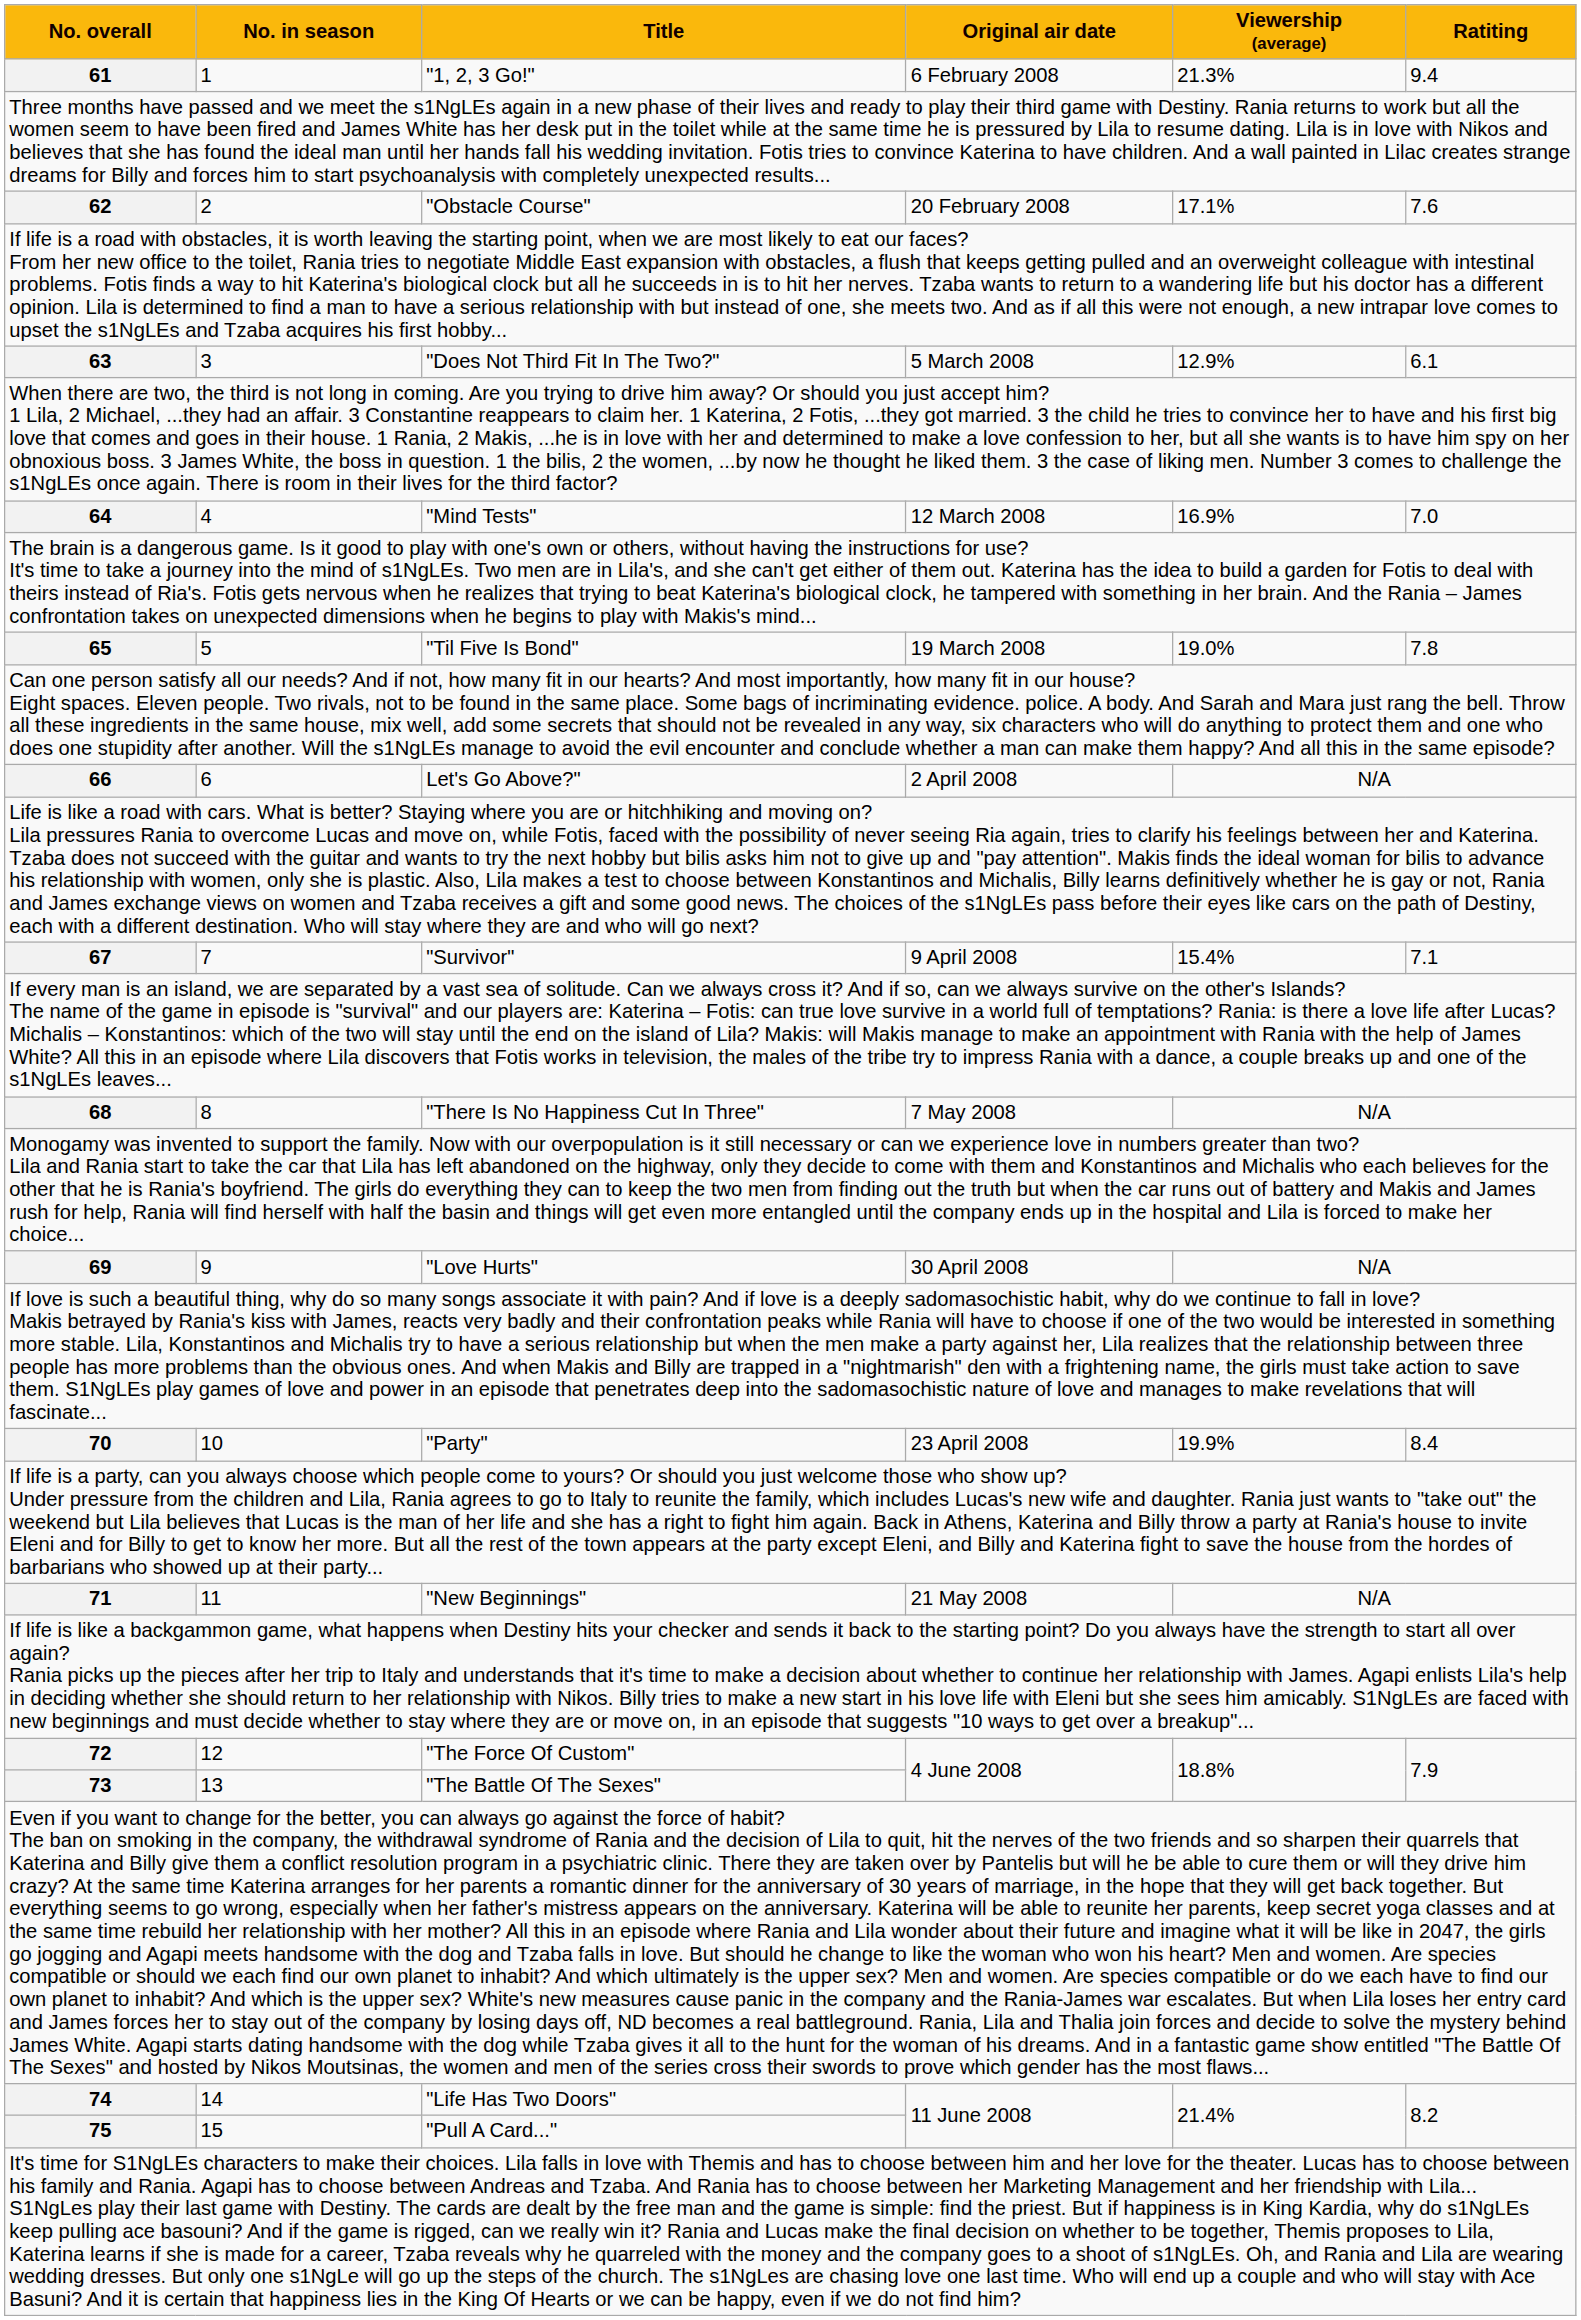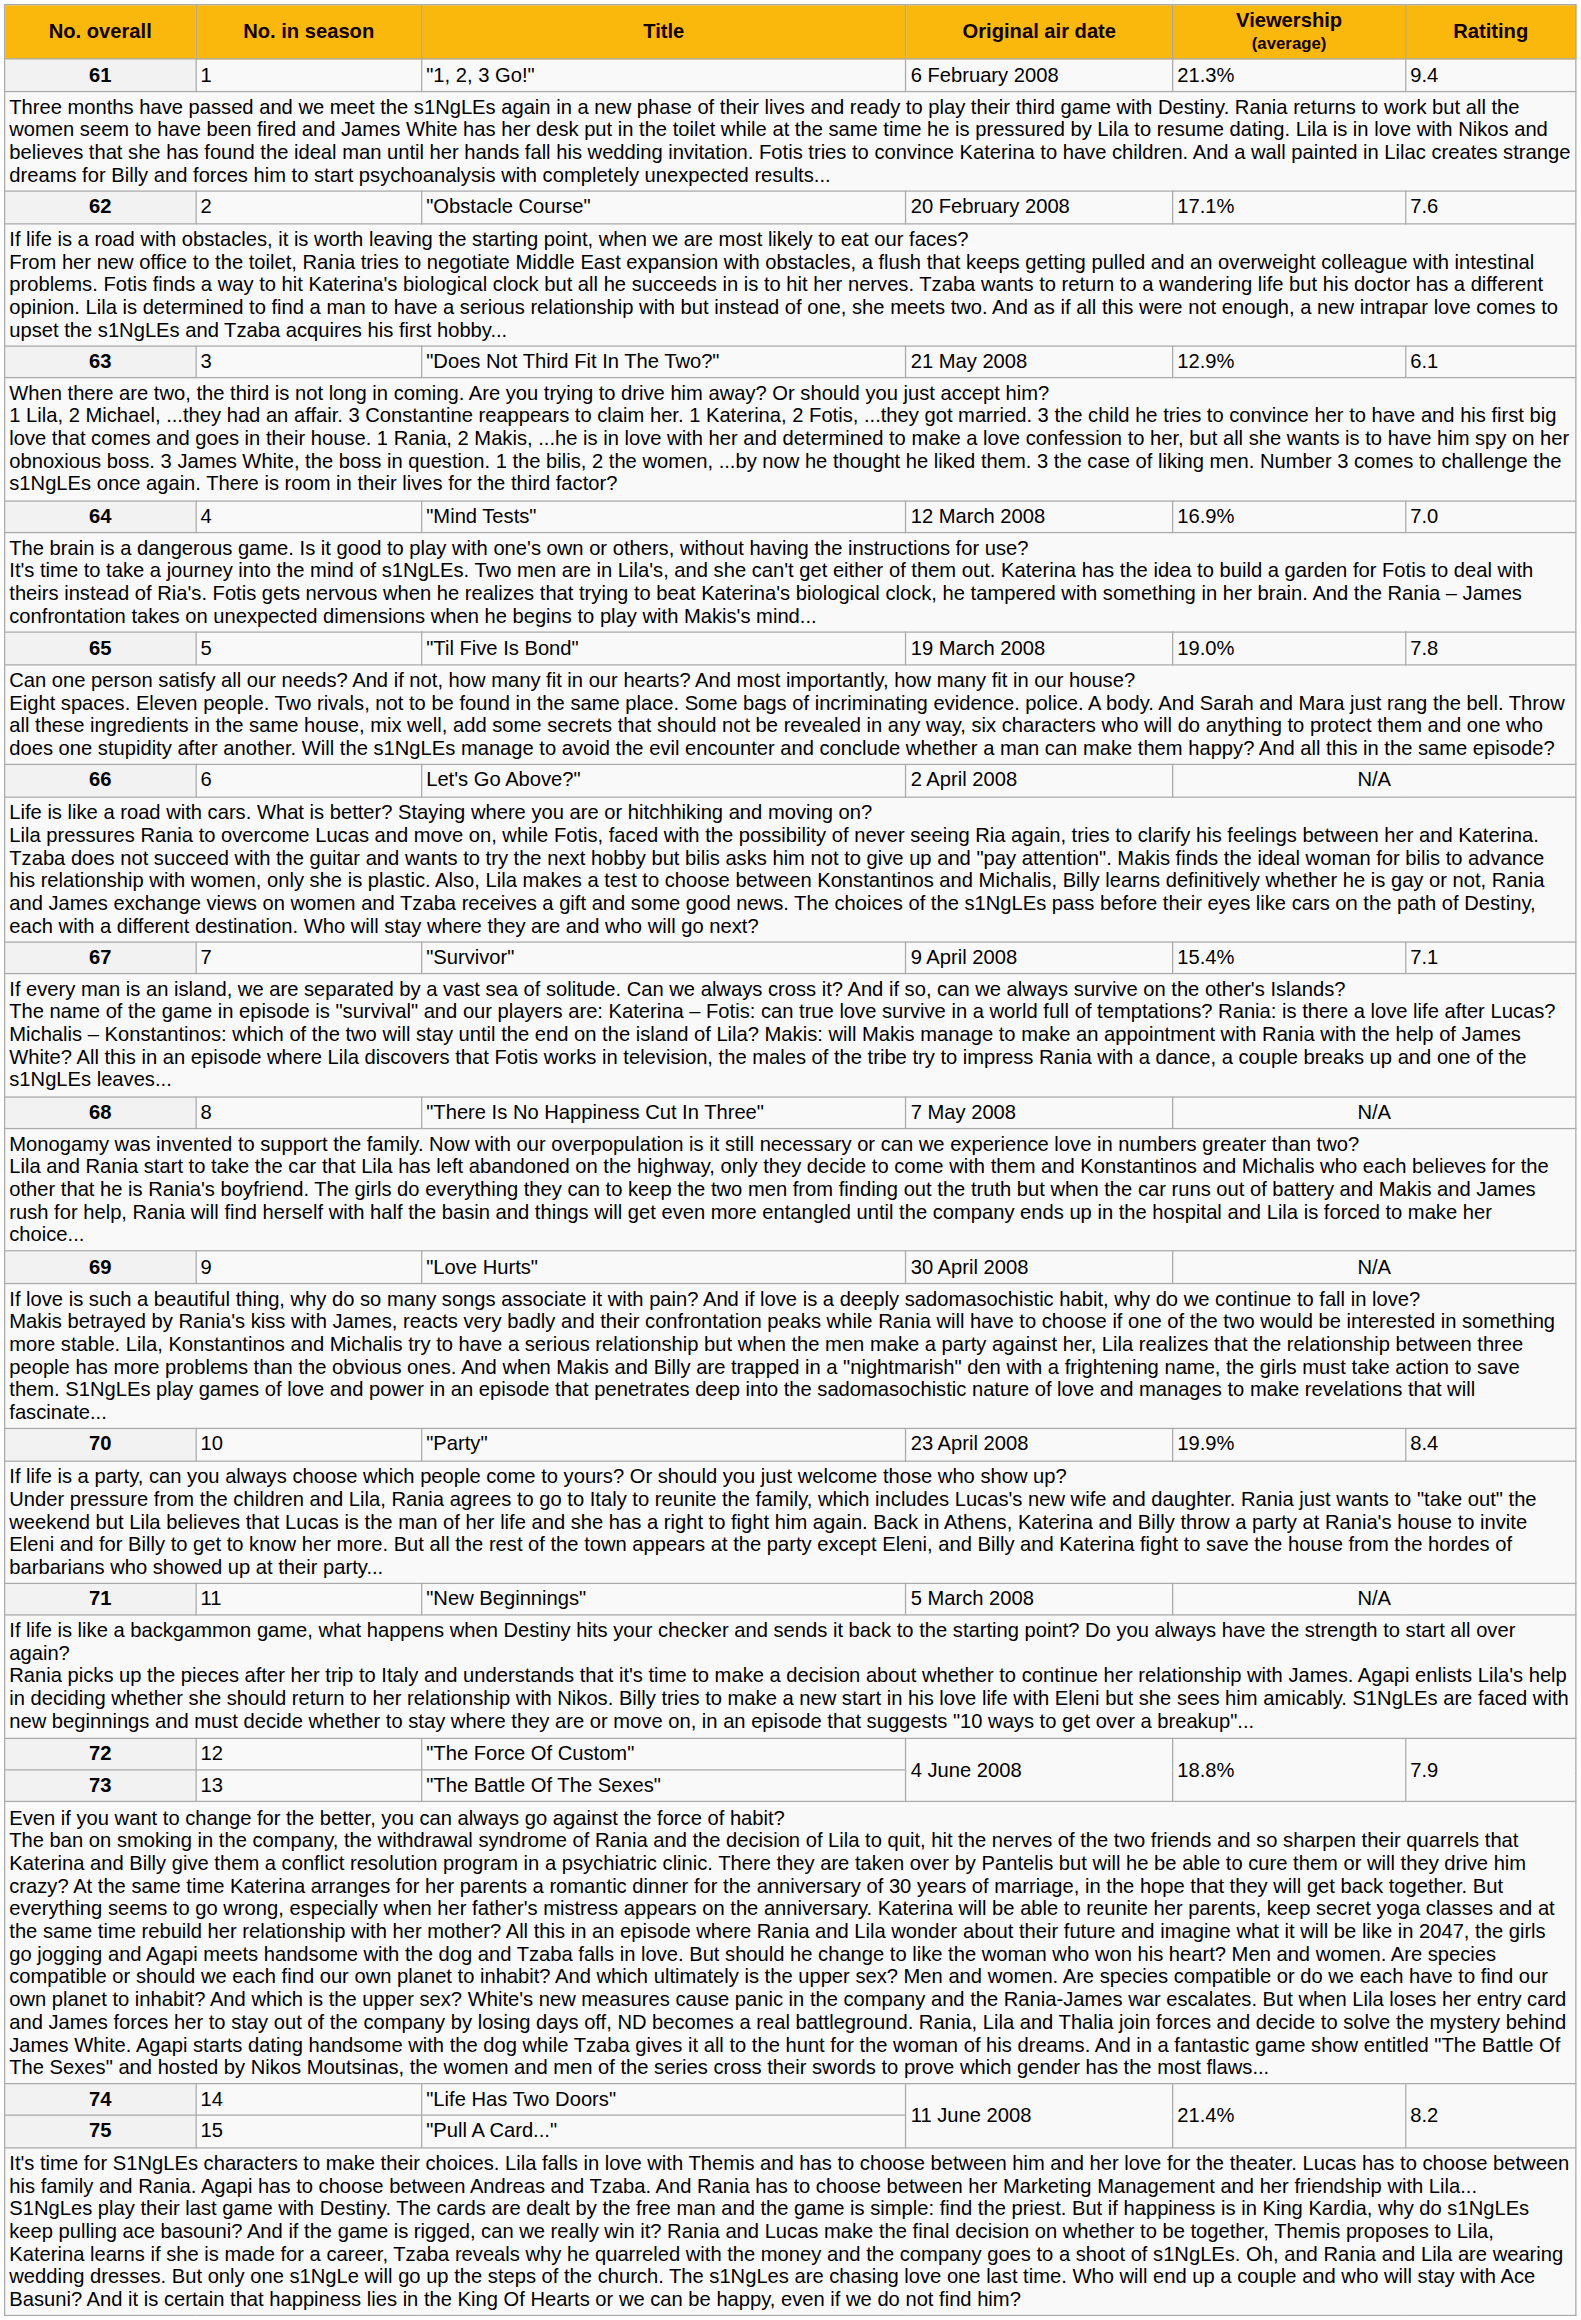(972, 361) 5 March 2008 -> (969, 361) 21 May 2008
(969, 1599) 21 May 2008 -> (972, 1599) 5 March 2008
